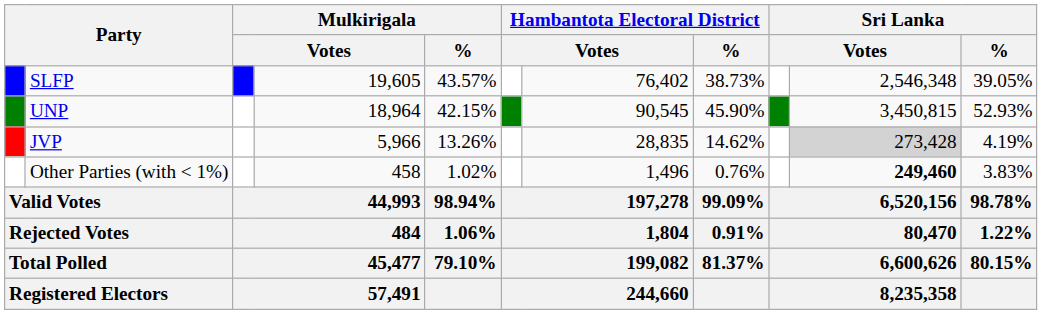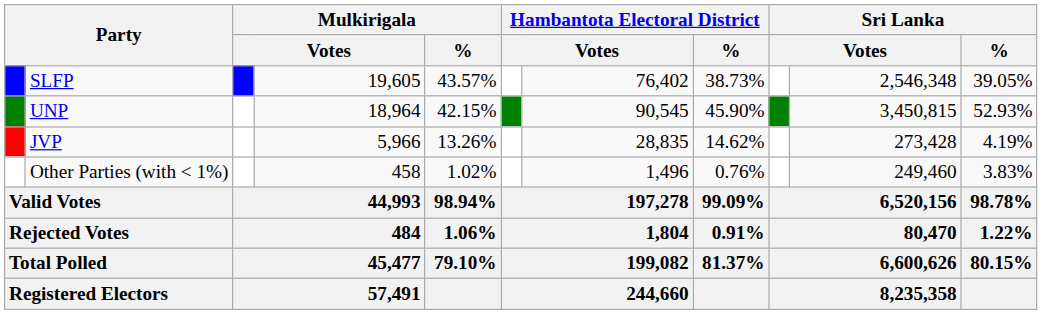(925, 141) lightgrey background -> (925, 141) no background
(925, 171) bold -> (925, 171) normal
